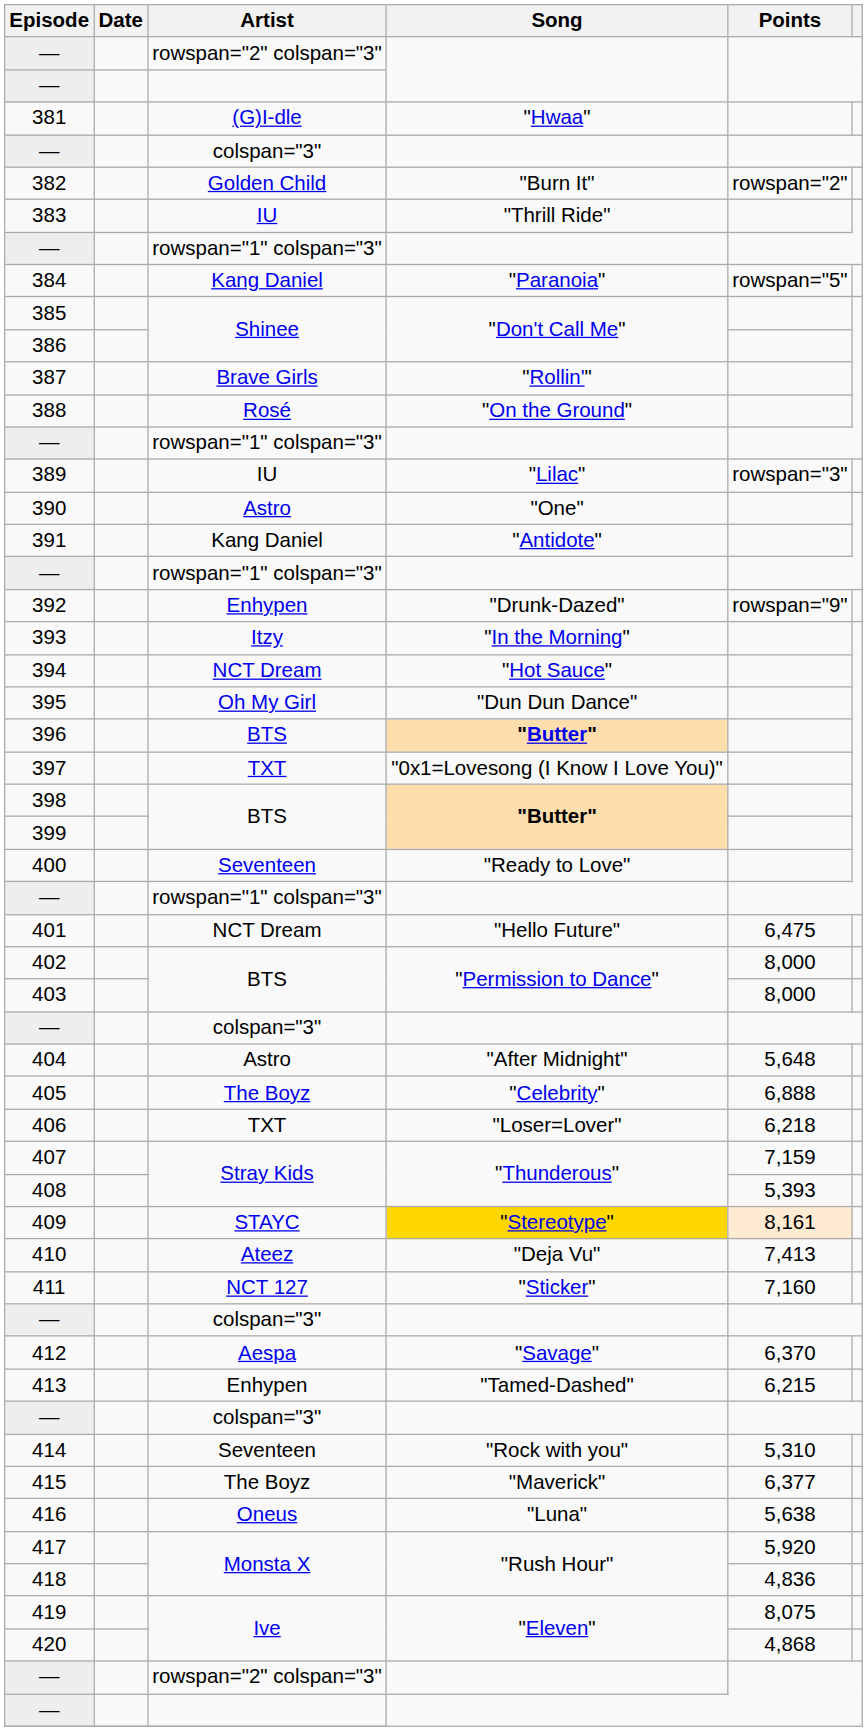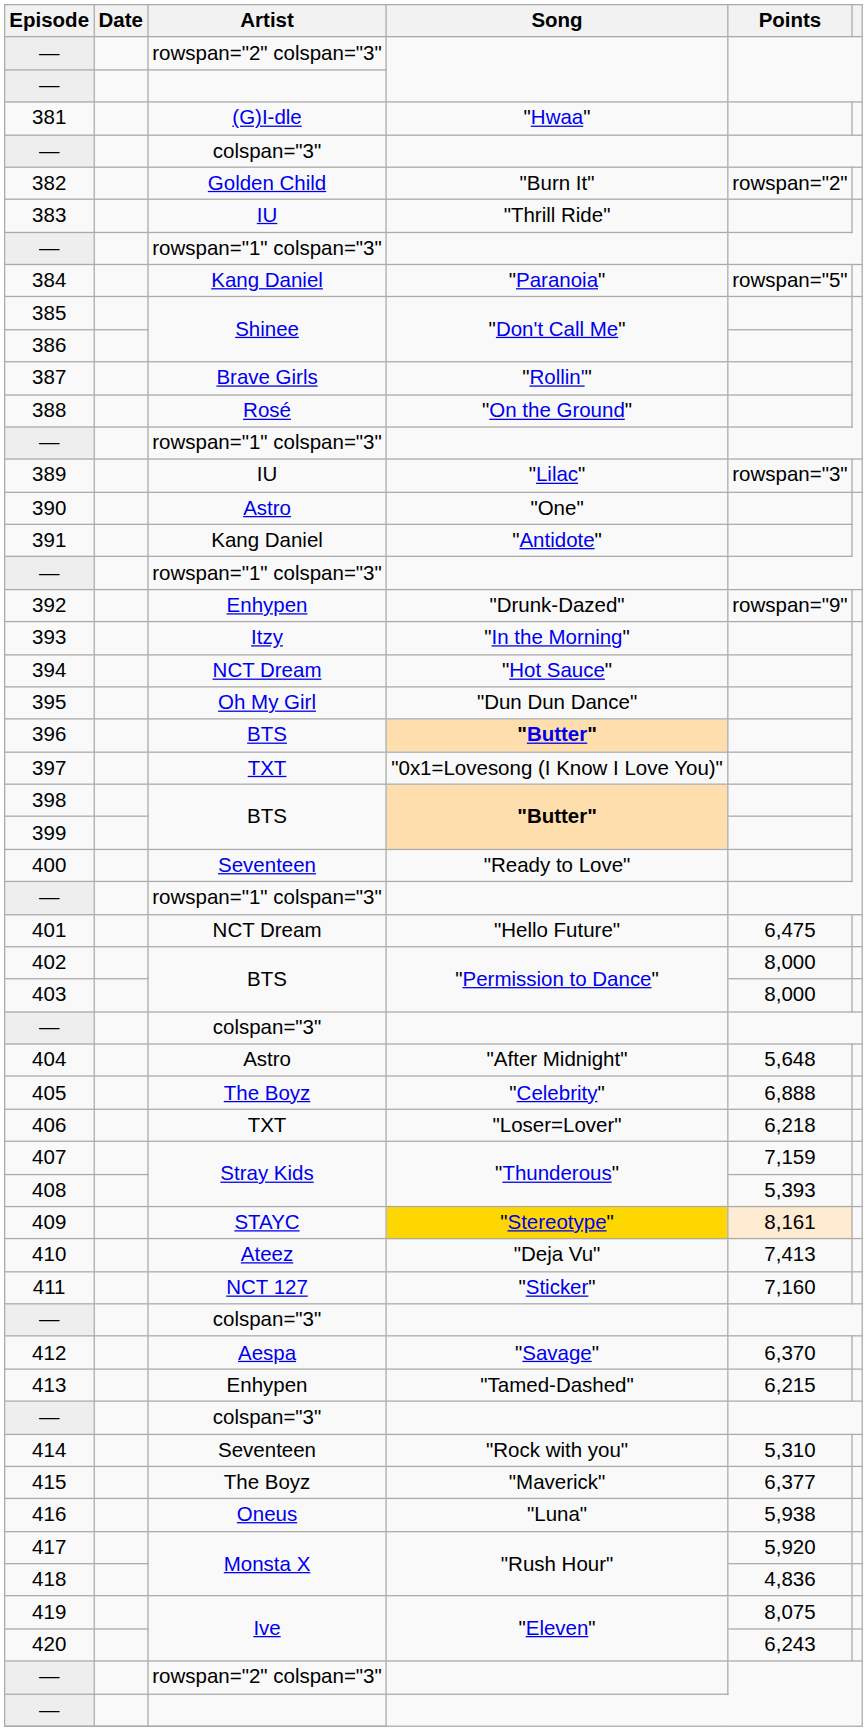(790, 1514) 5,638 -> (790, 1514) 5,938
(790, 1644) 4,868 -> (790, 1644) 6,243
